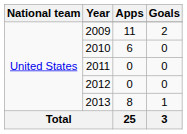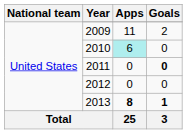(130, 48) no background -> (130, 48) paleturquoise background
(164, 66) normal -> (164, 66) bold
(130, 102) normal -> (130, 102) bold
(164, 102) normal -> (164, 102) bold
